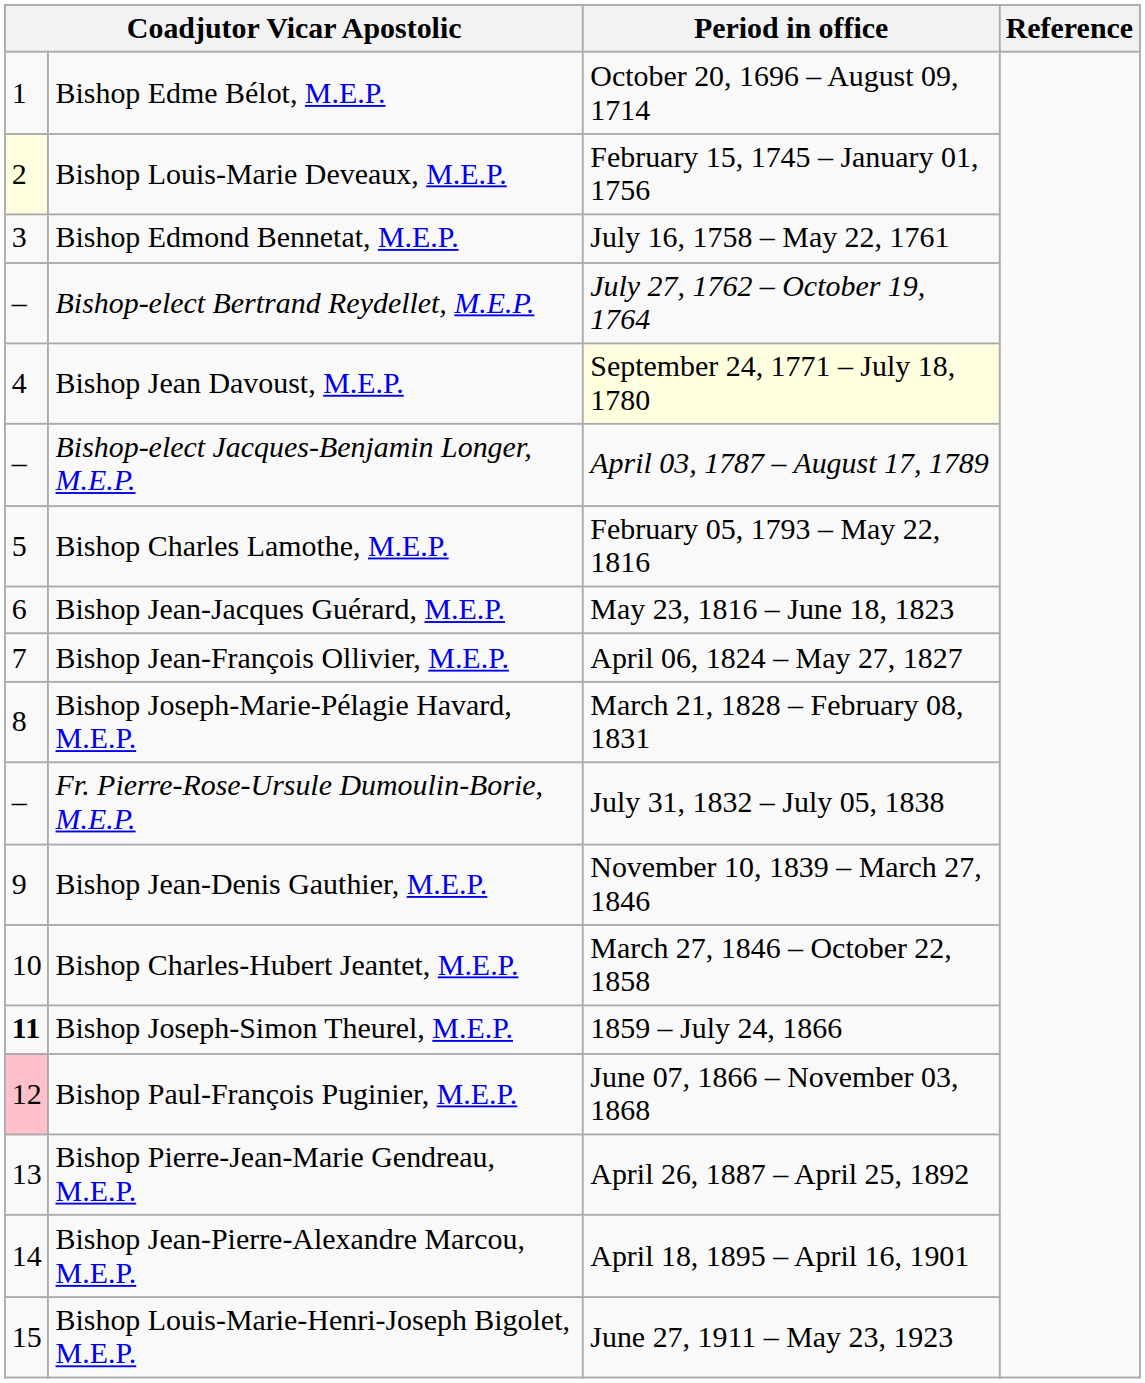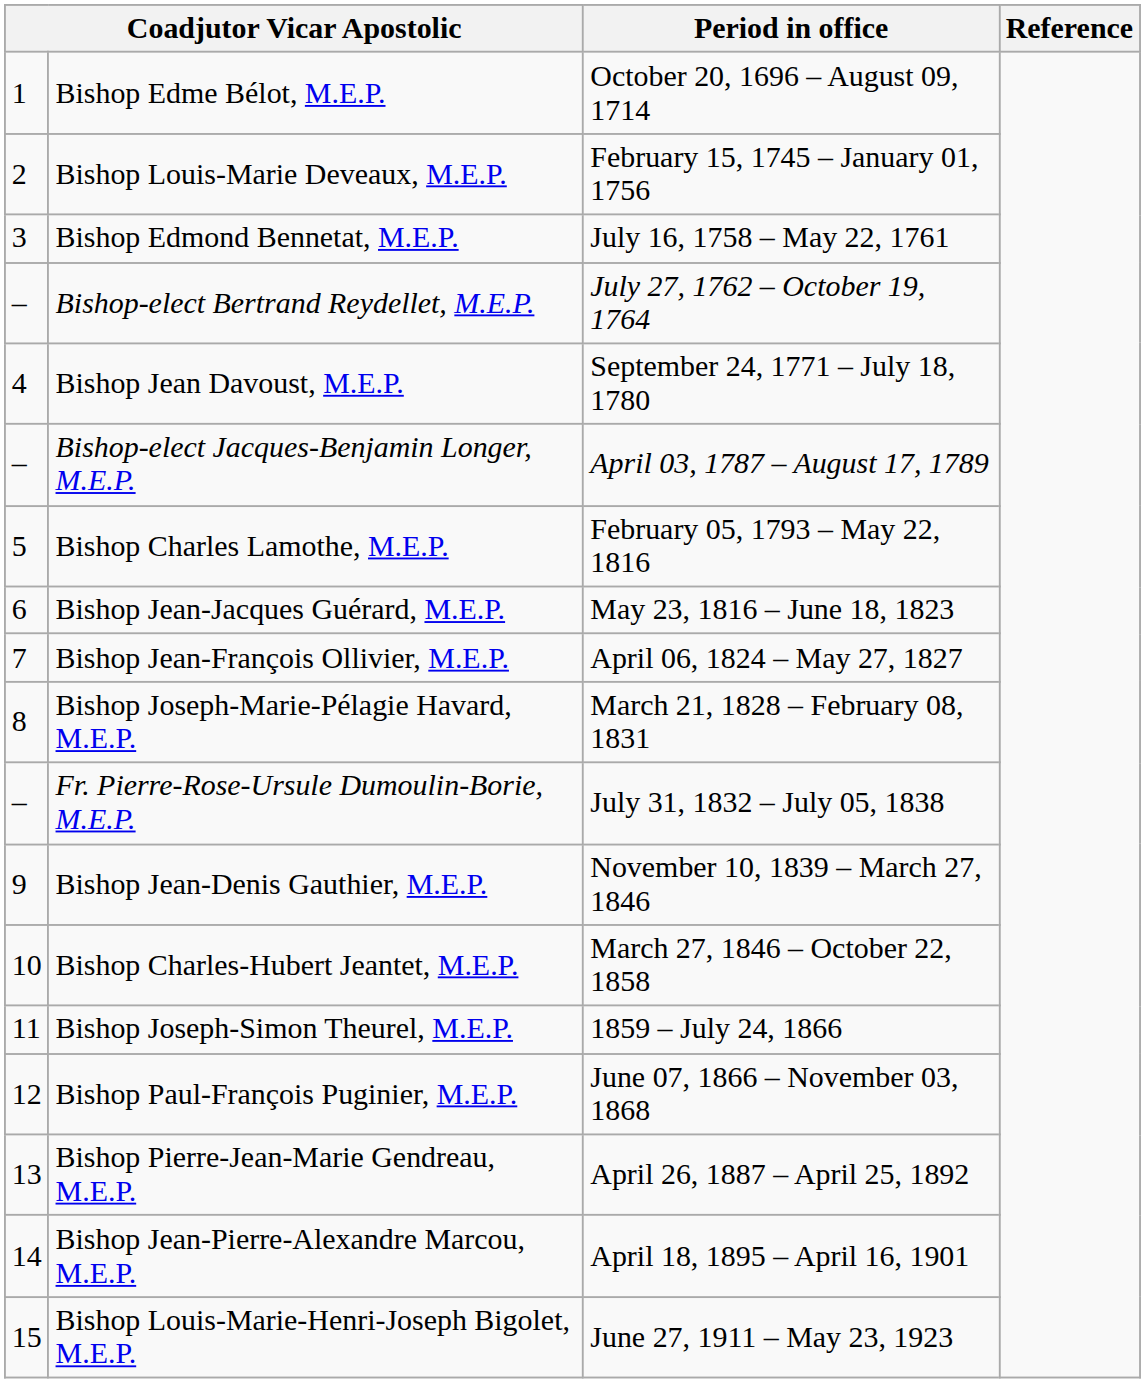(19, 173) lightyellow background -> (19, 173) no background
(773, 383) lightyellow background -> (773, 383) no background
(26, 1029) bold -> (26, 1029) normal
(27, 1093) pink background -> (27, 1093) no background
